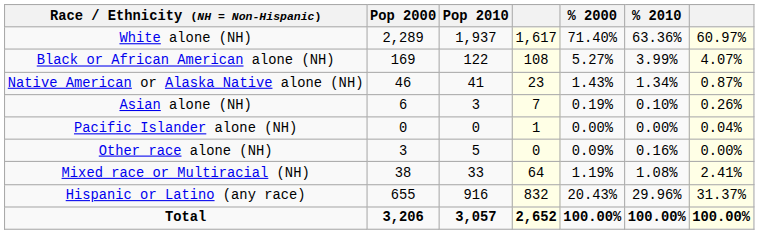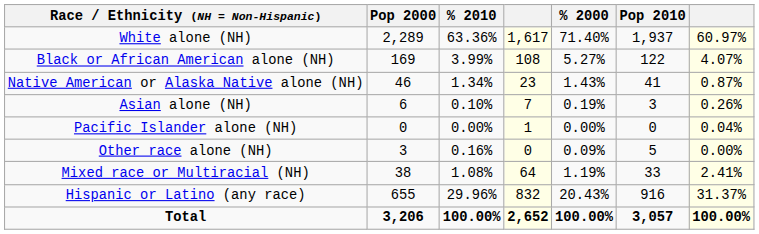columns swapped: (476, 16) <-> (657, 16)
